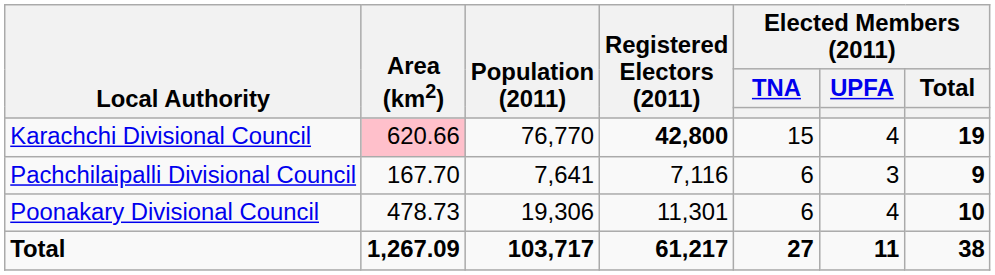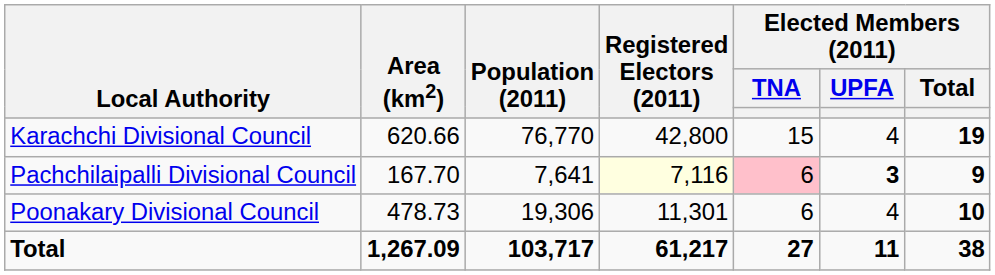(423, 136) pink background -> (423, 136) no background
(692, 136) bold -> (692, 136) normal
(699, 174) no background -> (699, 174) lightyellow background
(807, 174) no background -> (807, 174) pink background
(893, 174) normal -> (893, 174) bold
